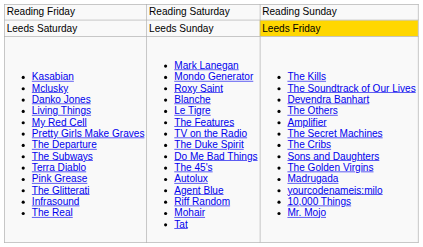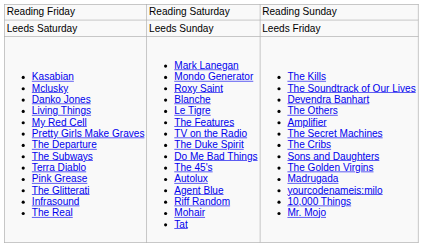(291, 28) gold background -> (291, 28) no background
